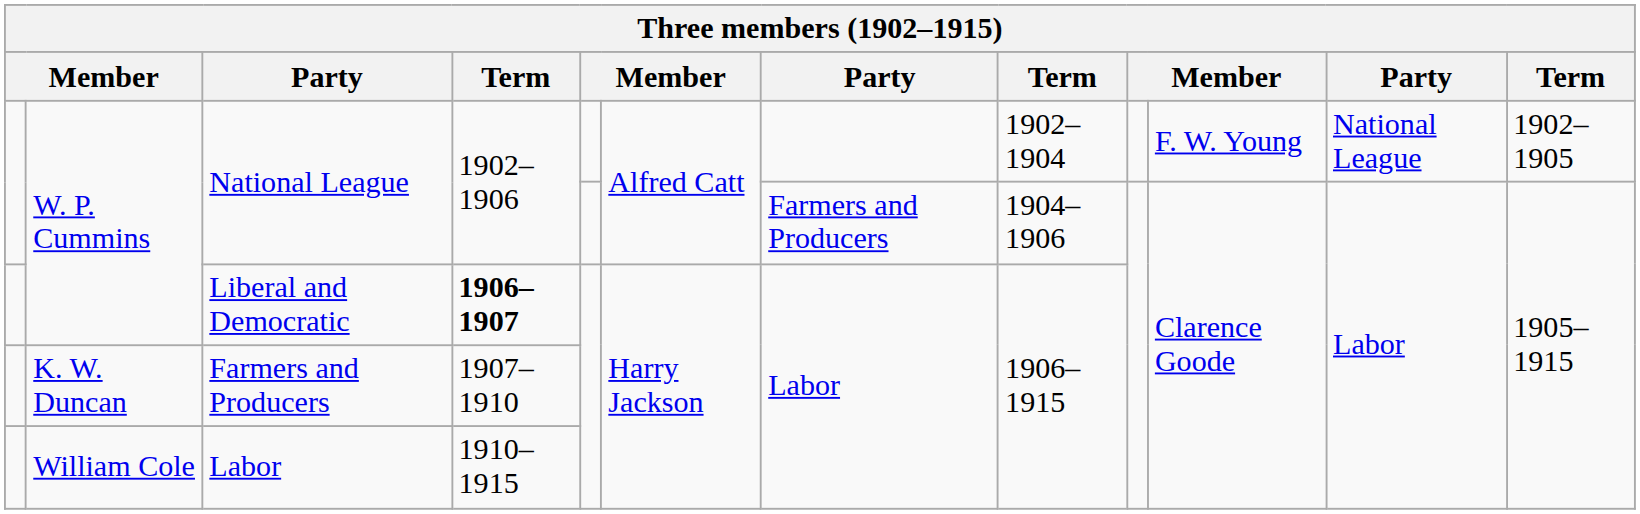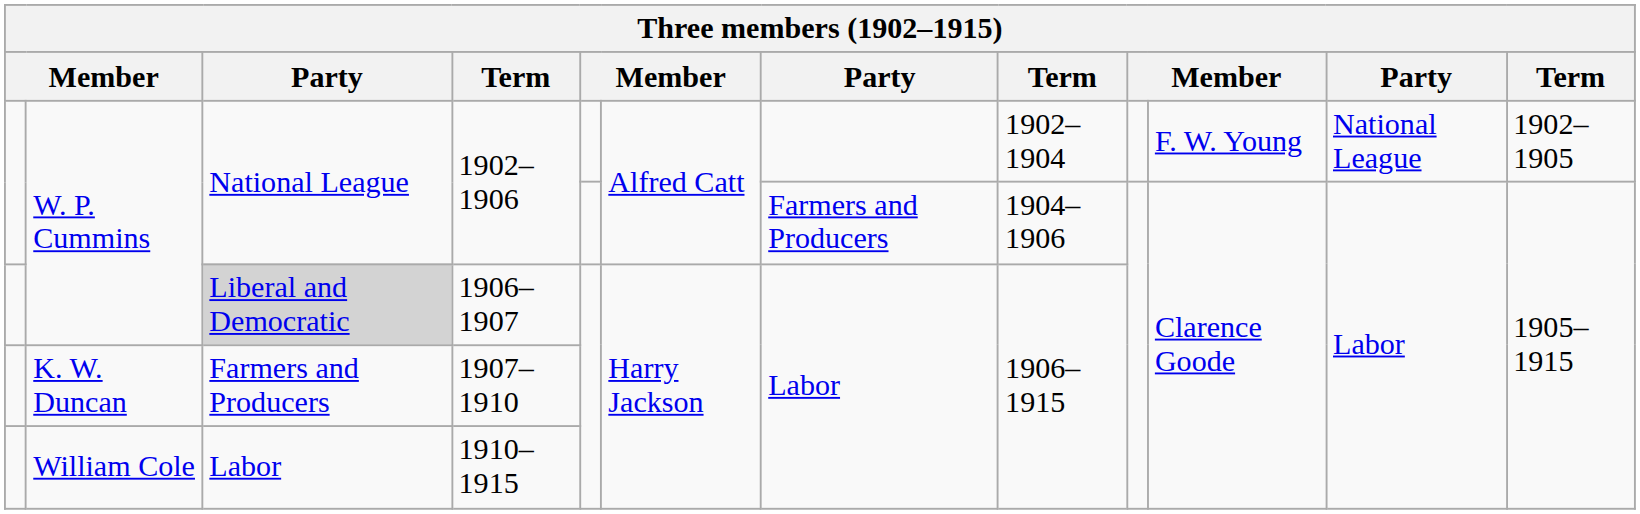(279, 303) no background -> (279, 303) lightgrey background
(496, 303) bold -> (496, 303) normal
